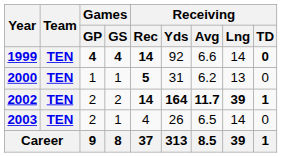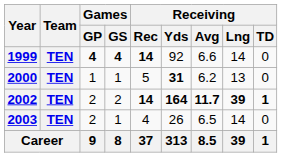(265, 57) bold -> (265, 57) normal
(146, 78) bold -> (146, 78) normal
(176, 78) normal -> (176, 78) bold
